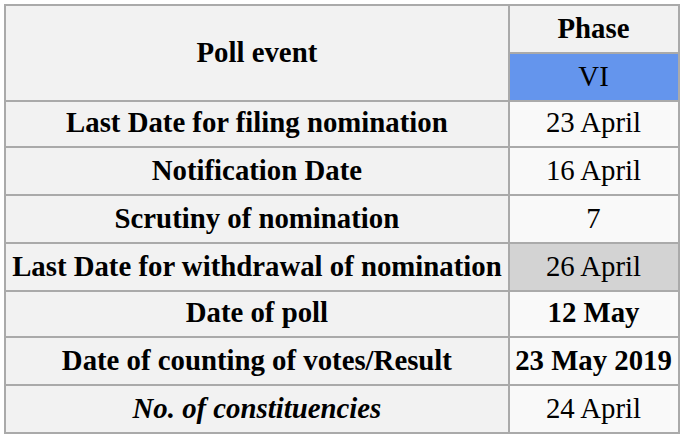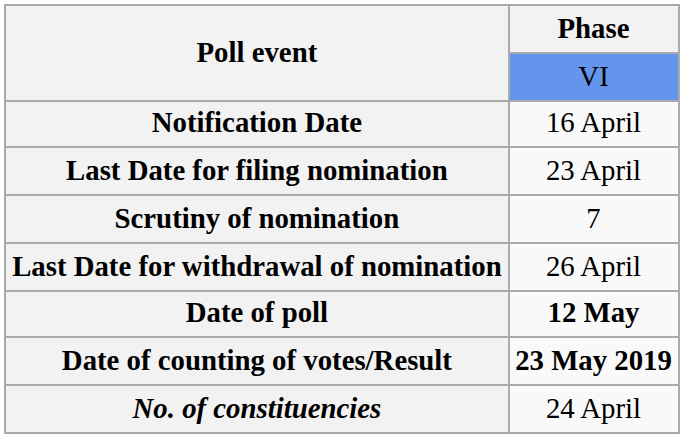rows swapped: (257, 170) <-> (257, 123)
(594, 265) lightgrey background -> (594, 265) no background
